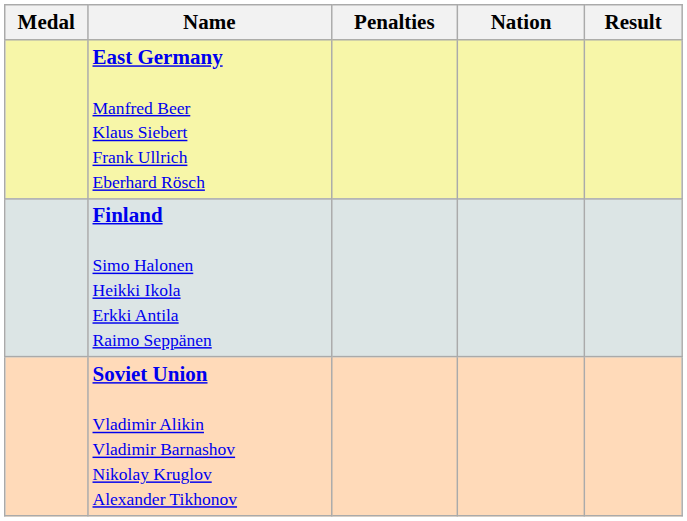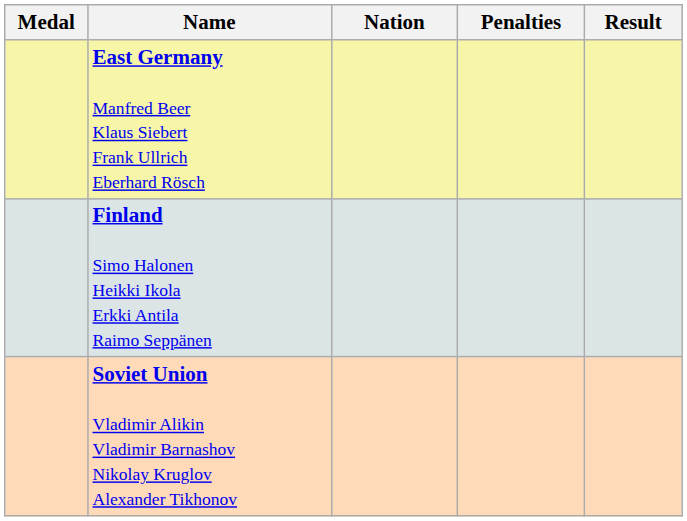columns swapped: (521, 22) <-> (394, 22)
